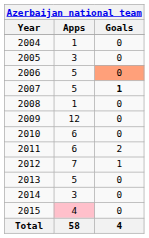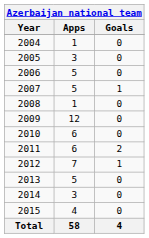(119, 73) lightsalmon background -> (119, 73) no background
(119, 88) bold -> (119, 88) normal
(74, 210) pink background -> (74, 210) no background
